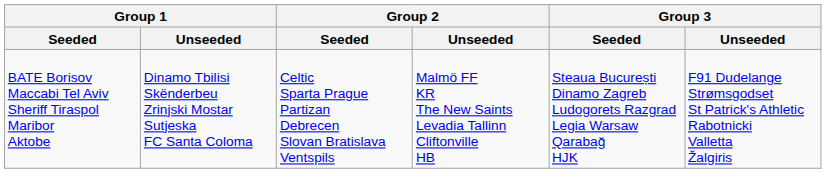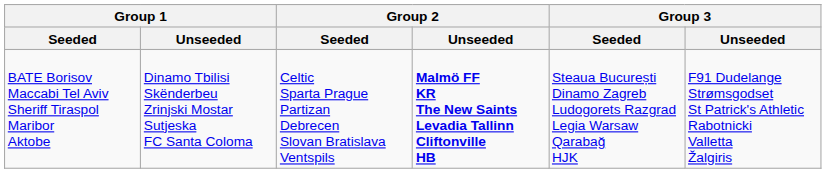(464, 117) normal -> (467, 117) bold
